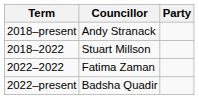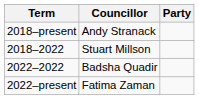(118, 67) Fatima Zaman -> (120, 67) Badsha Quadir
(120, 85) Badsha Quadir -> (118, 85) Fatima Zaman
